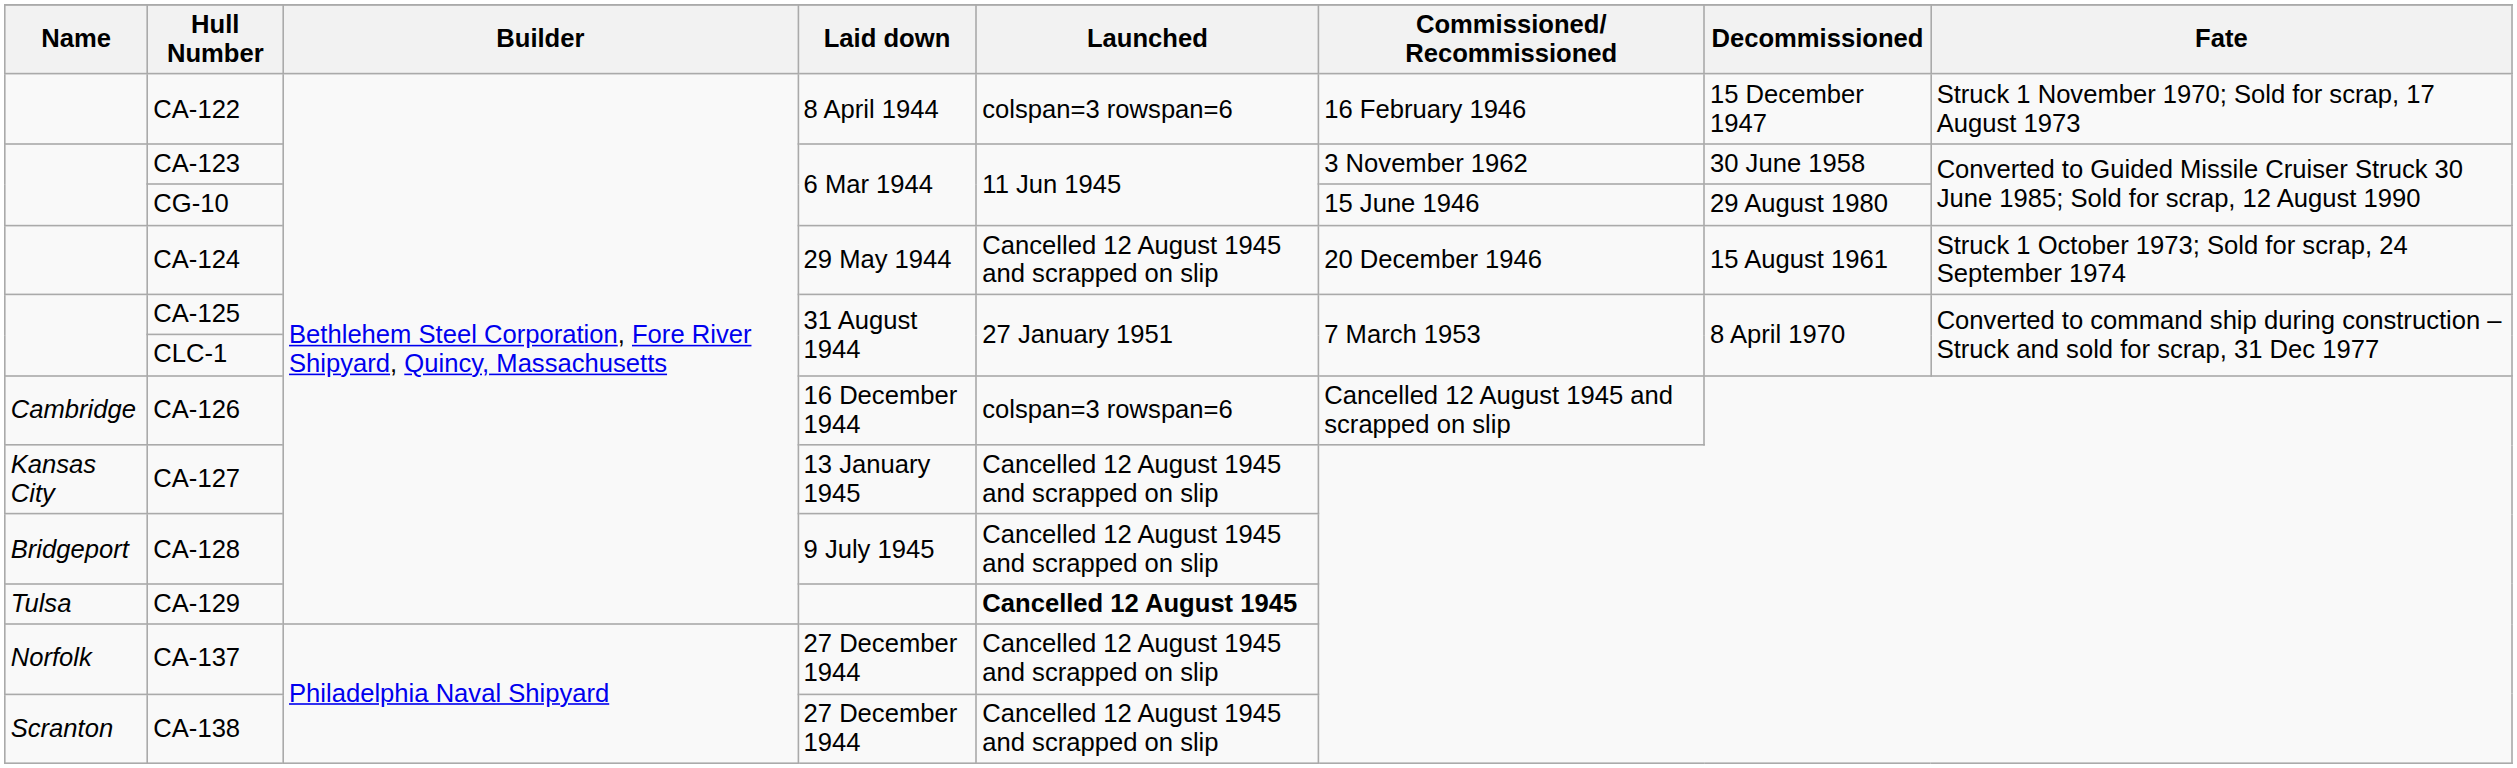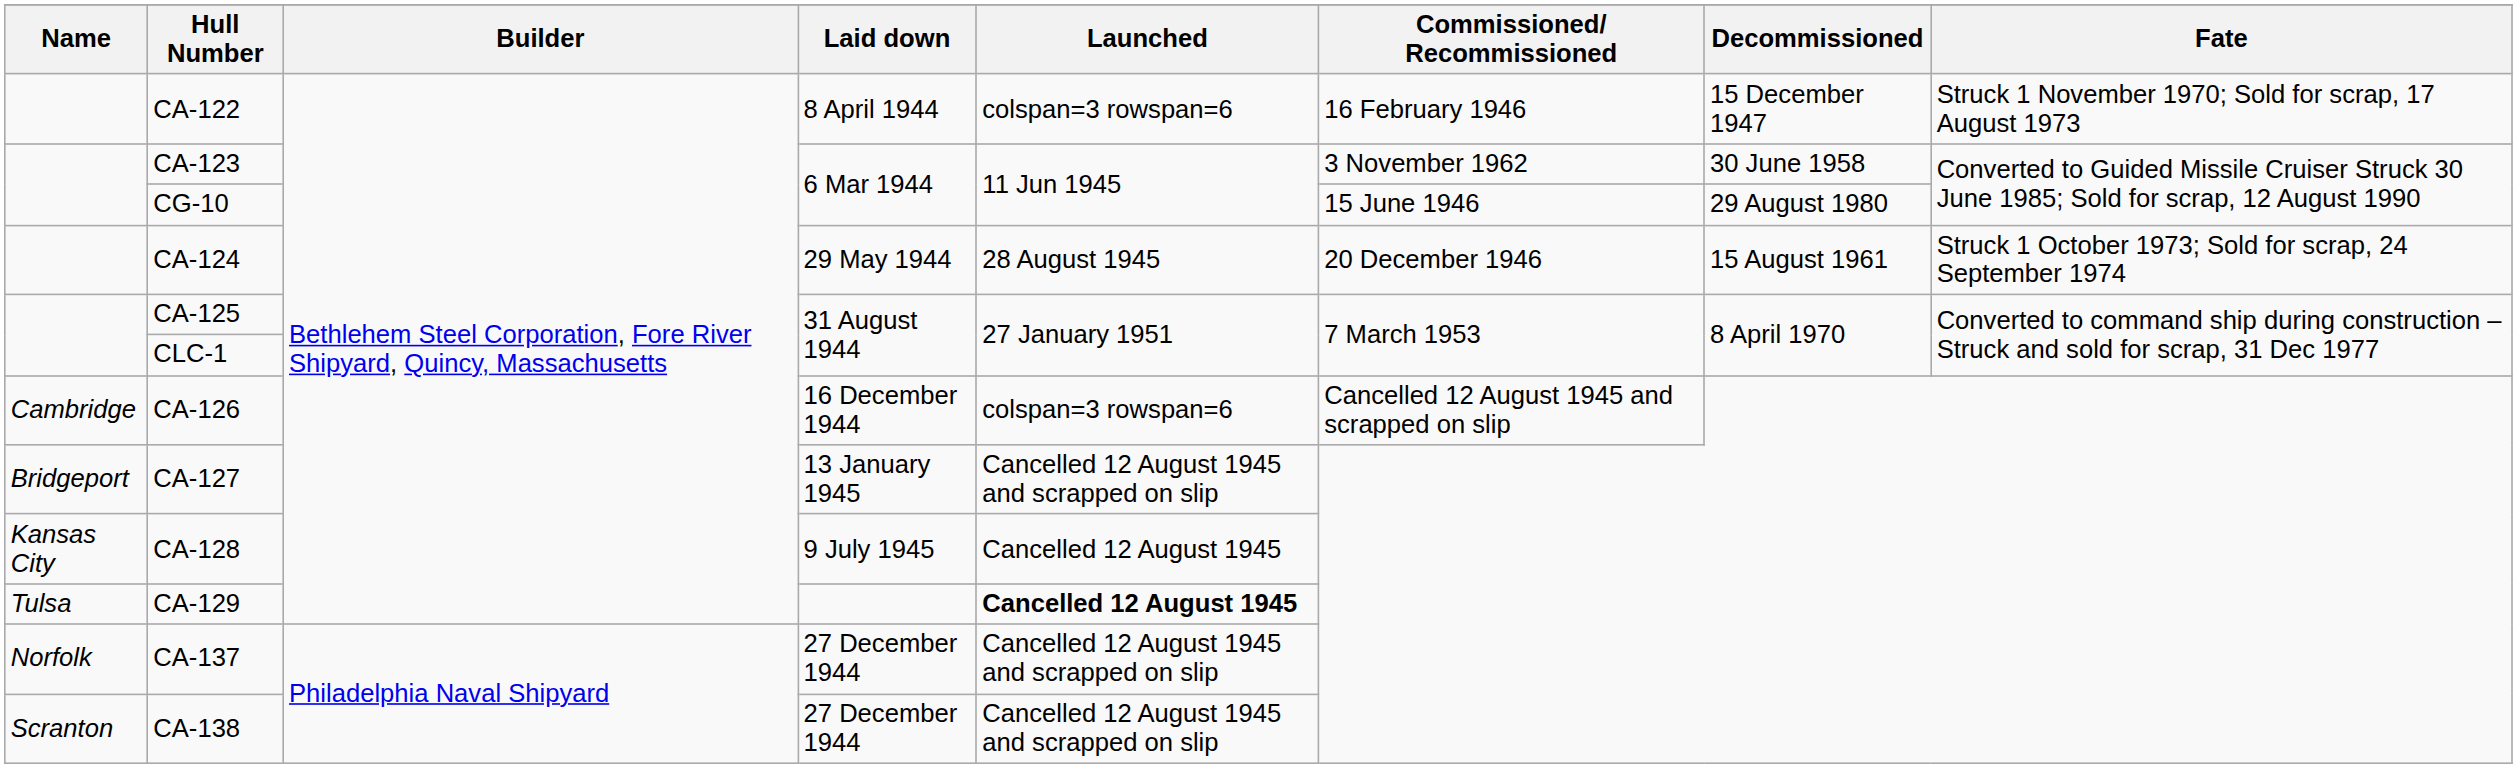(1132, 259) Cancelled 12 August 1945 and scrapped on slip -> (1071, 259) 28 August 1945
(53, 479) Kansas City -> (70, 479) Bridgeport
(70, 548) Bridgeport -> (53, 548) Kansas City
(1132, 548) Cancelled 12 August 1945 and scrapped on slip -> (1132, 548) Cancelled 12 August 1945
